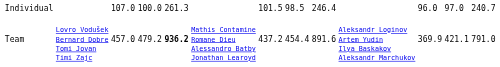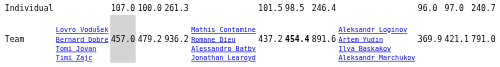(123, 39) no background -> (123, 39) lightgrey background
(177, 39) bold -> (177, 39) normal
(297, 39) normal -> (297, 39) bold
